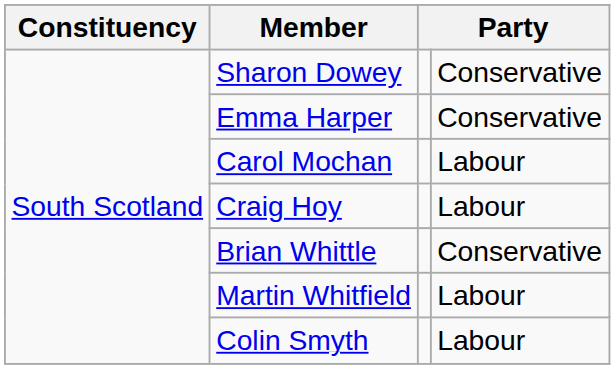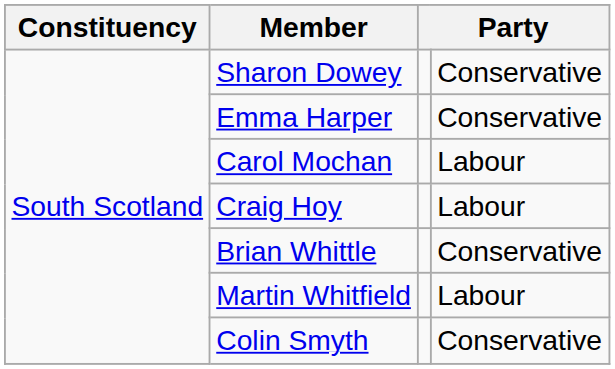(481, 341) Labour -> (520, 341) Conservative
